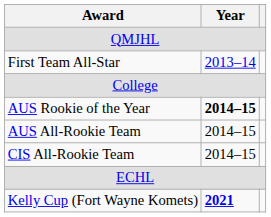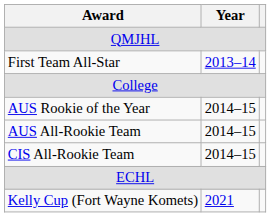(230, 108) bold -> (230, 108) normal
(219, 200) bold -> (219, 200) normal
